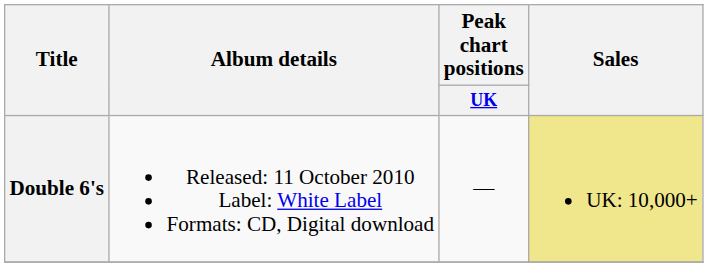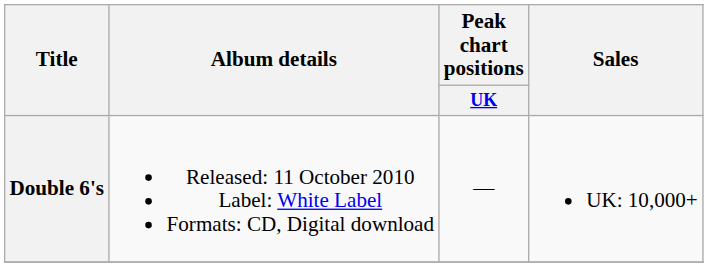(616, 201) khaki background -> (616, 201) no background
